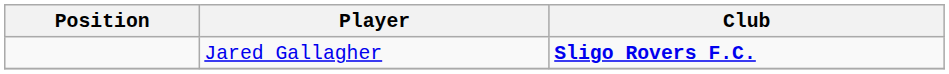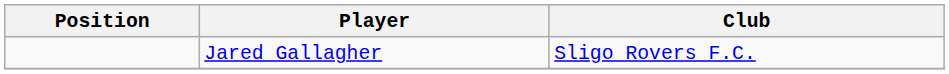(655, 53) bold -> (655, 53) normal
